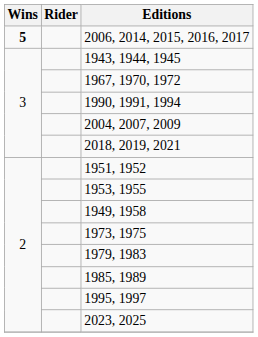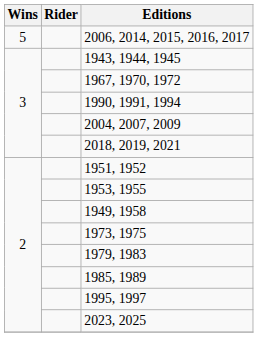(23, 37) bold -> (23, 37) normal
